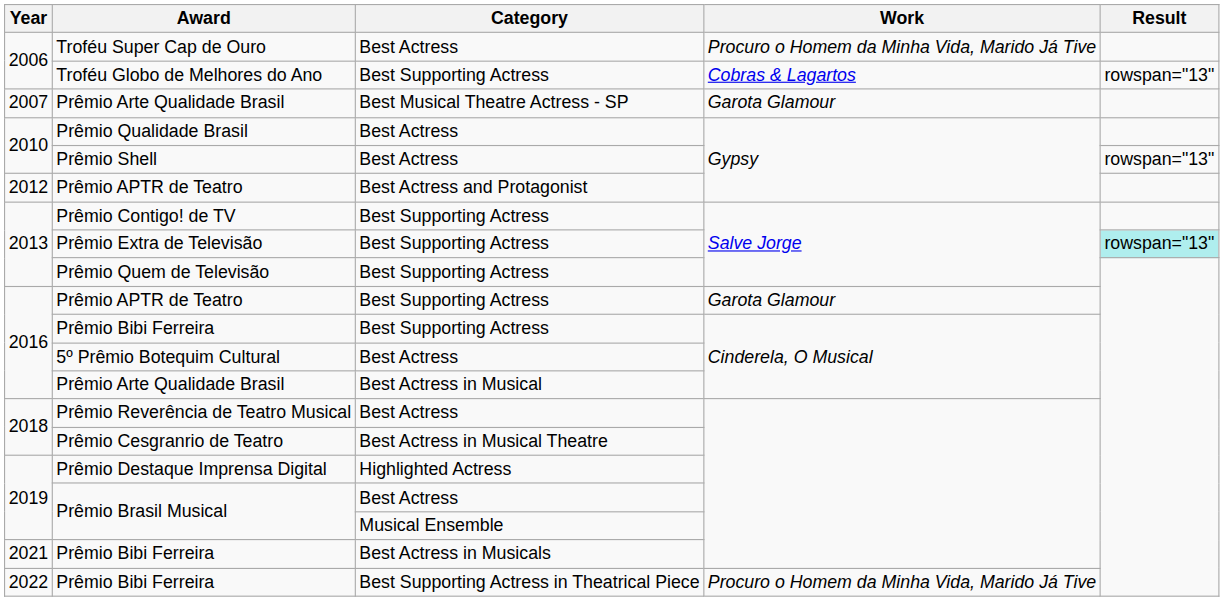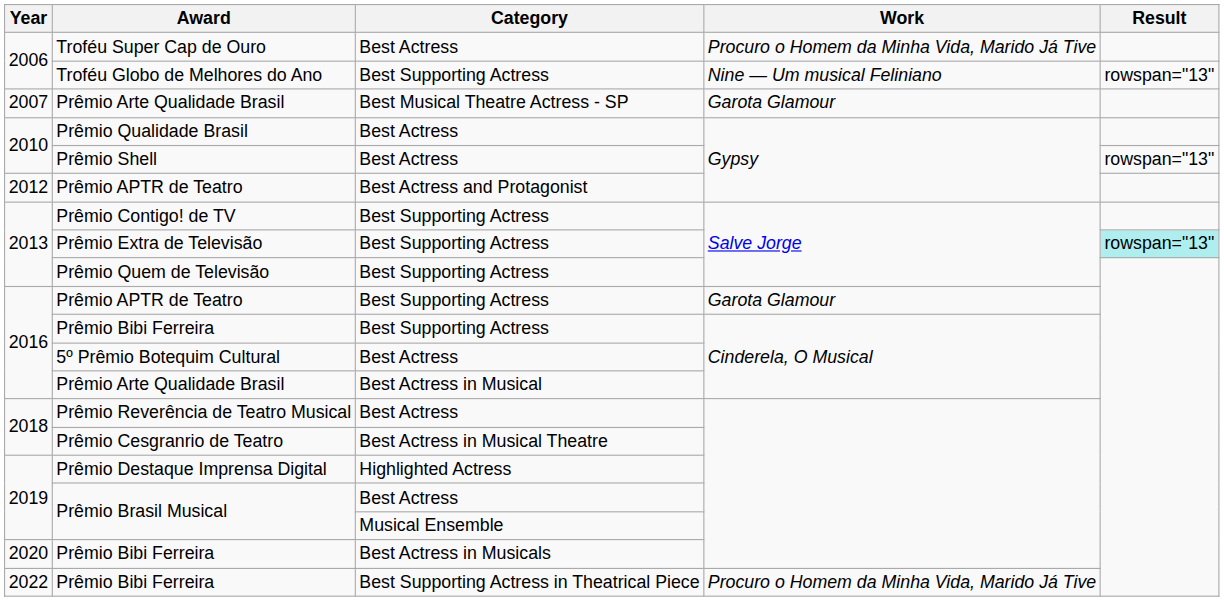(782, 74) Cobras & Lagartos -> (825, 74) Nine — Um musical Feliniano
(28, 553) 2021 -> (28, 553) 2020
